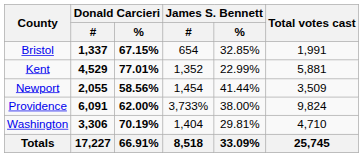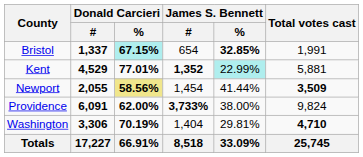(139, 50) no background -> (139, 50) paleturquoise background
(240, 50) normal -> (240, 50) bold
(188, 69) normal -> (188, 69) bold
(240, 69) no background -> (240, 69) paleturquoise background
(139, 87) no background -> (139, 87) khaki background
(312, 87) normal -> (312, 87) bold
(188, 106) normal -> (188, 106) bold
(312, 124) normal -> (312, 124) bold
